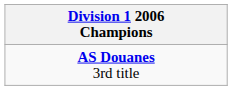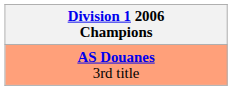(116, 65) no background -> (116, 65) lightsalmon background
